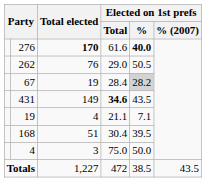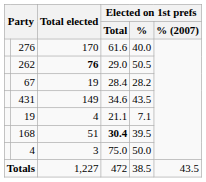(90, 47) bold -> (90, 47) normal
(142, 47) bold -> (142, 47) normal
(93, 64) normal -> (93, 64) bold
(142, 82) lightgrey background -> (142, 82) no background
(118, 99) bold -> (118, 99) normal
(118, 133) normal -> (118, 133) bold
